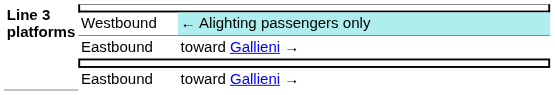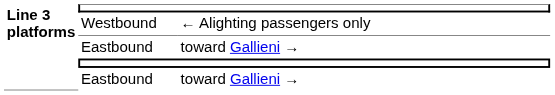(276, 23) paleturquoise background -> (276, 23) no background
